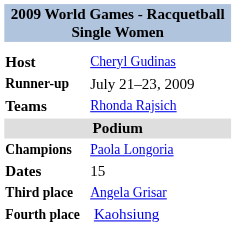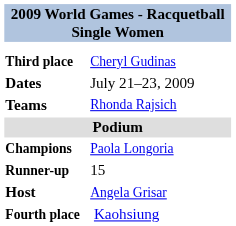(20, 62) Host -> (39, 61) Third place
(37, 83) Runner-up -> (23, 83) Dates
(23, 171) Dates -> (37, 170) Runner-up
(39, 193) Third place -> (20, 192) Host
